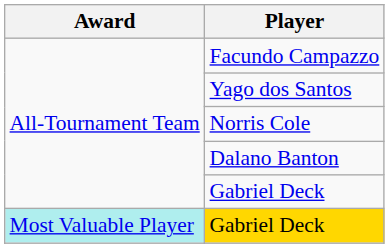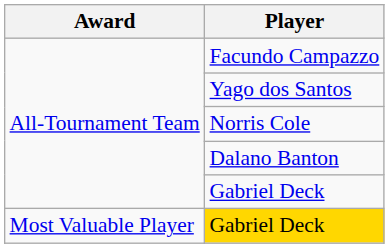(102, 225) paleturquoise background -> (102, 225) no background
